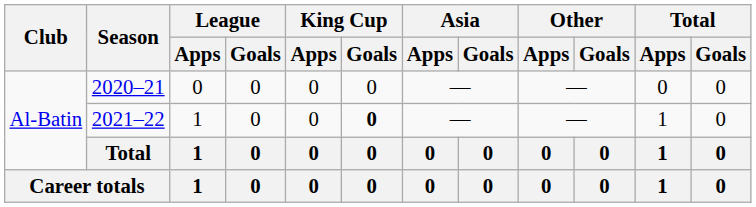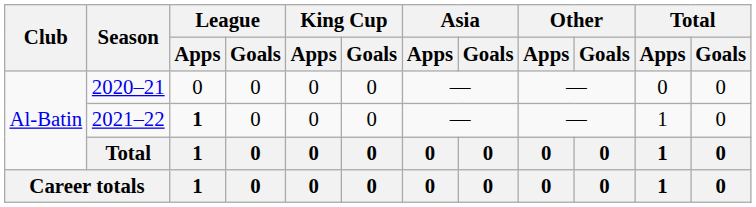(197, 119) normal -> (197, 119) bold
(372, 119) bold -> (372, 119) normal
